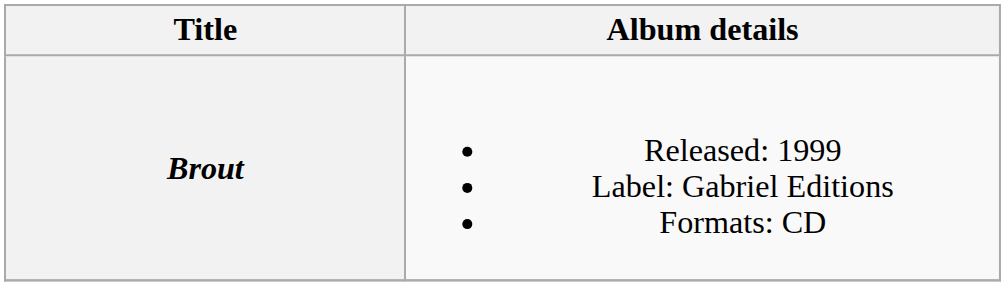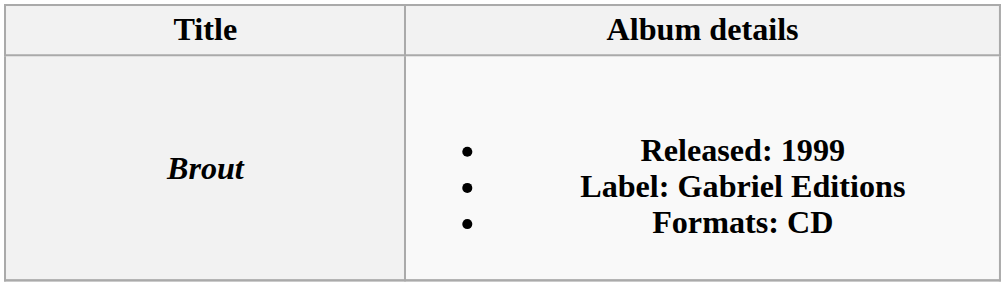(703, 186) normal -> (703, 186) bold
